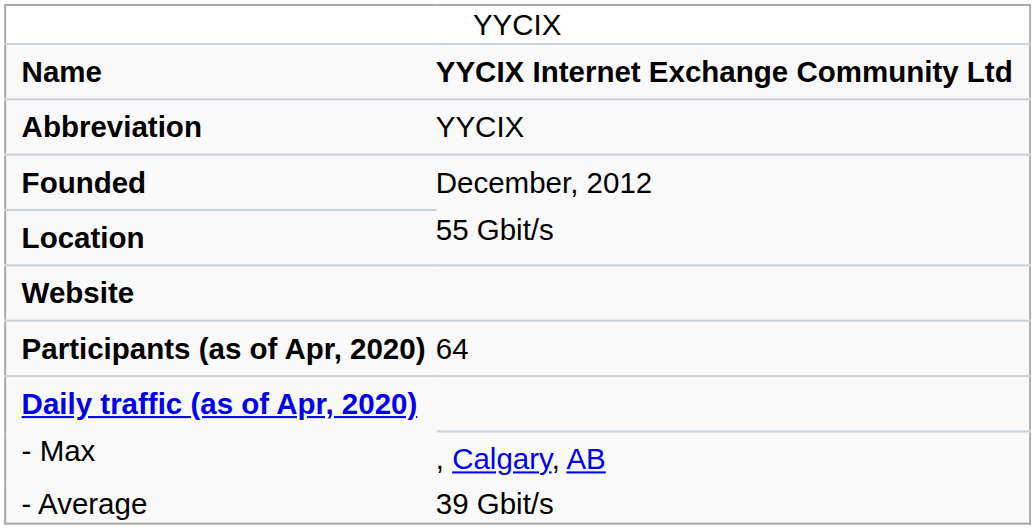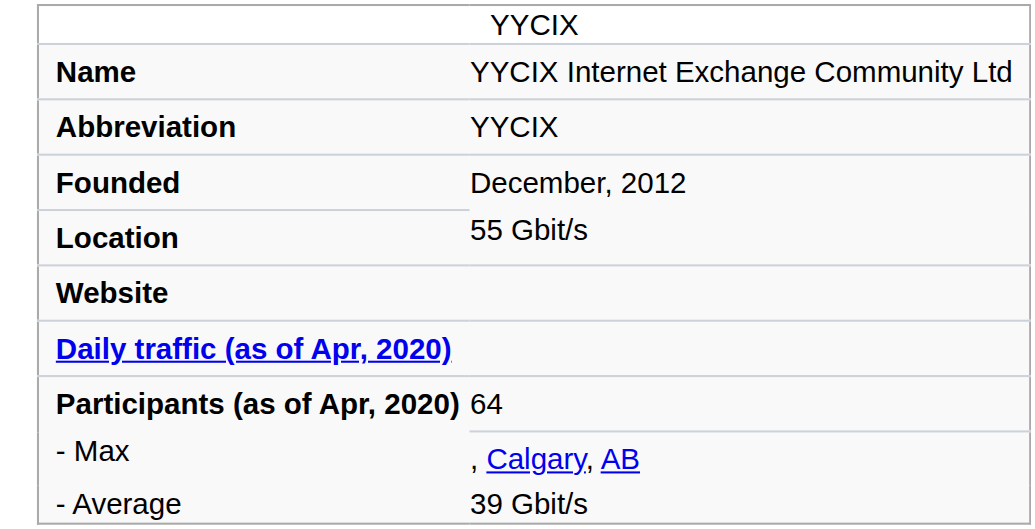(724, 72) bold -> (741, 72) normal
rows swapped: (224, 348) <-> (219, 404)
